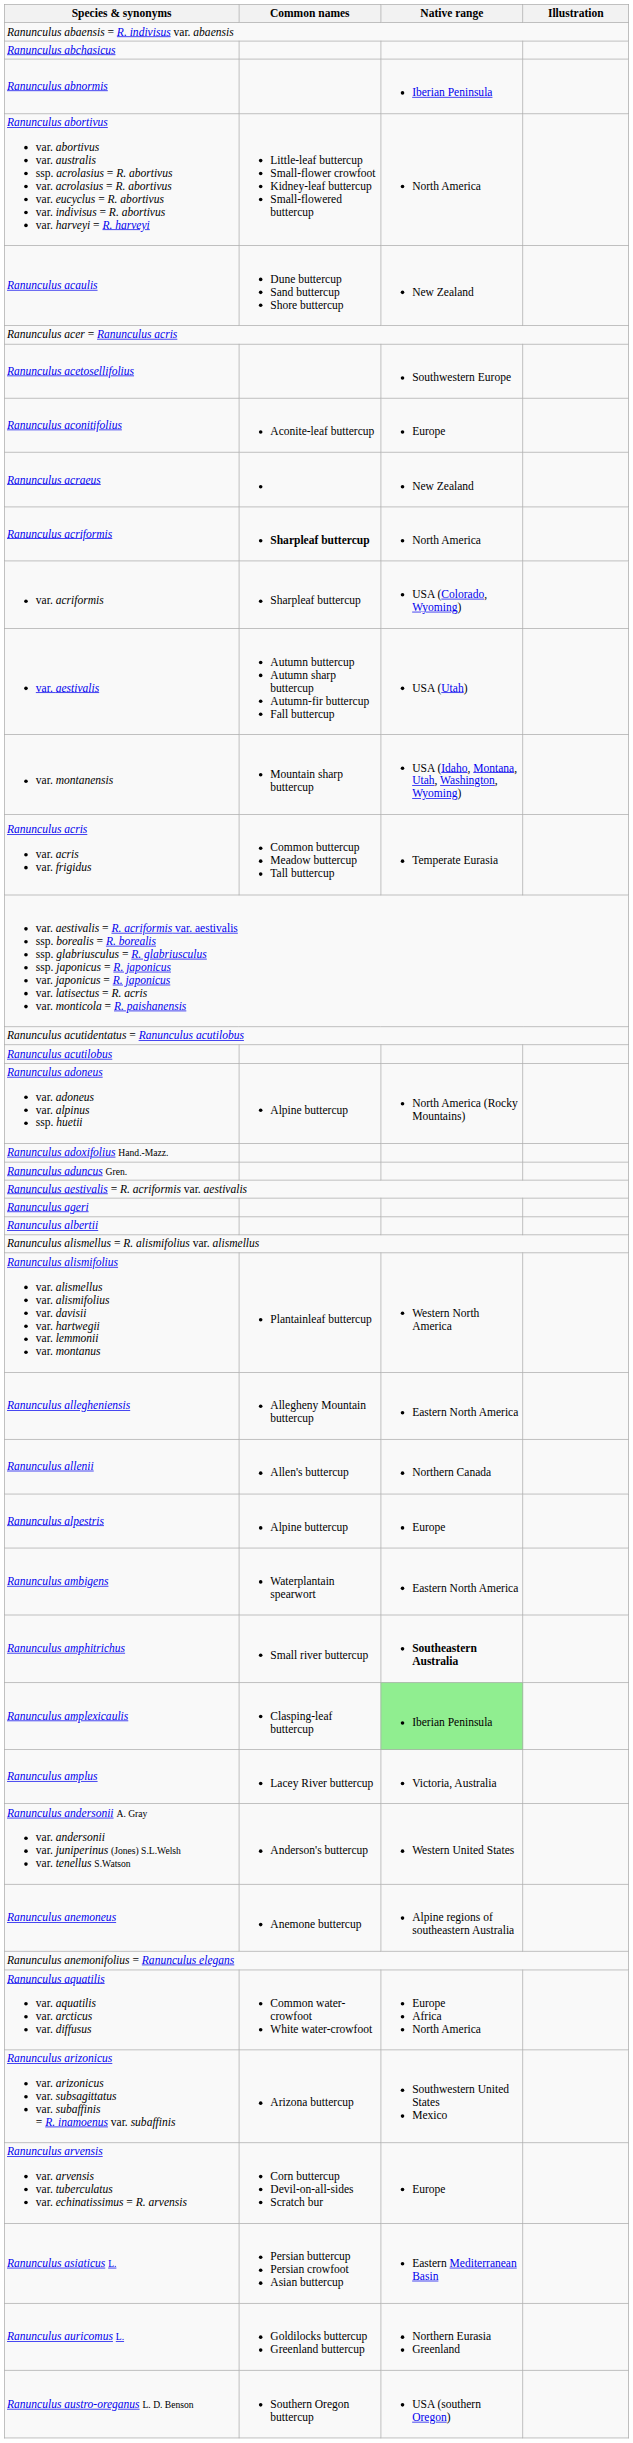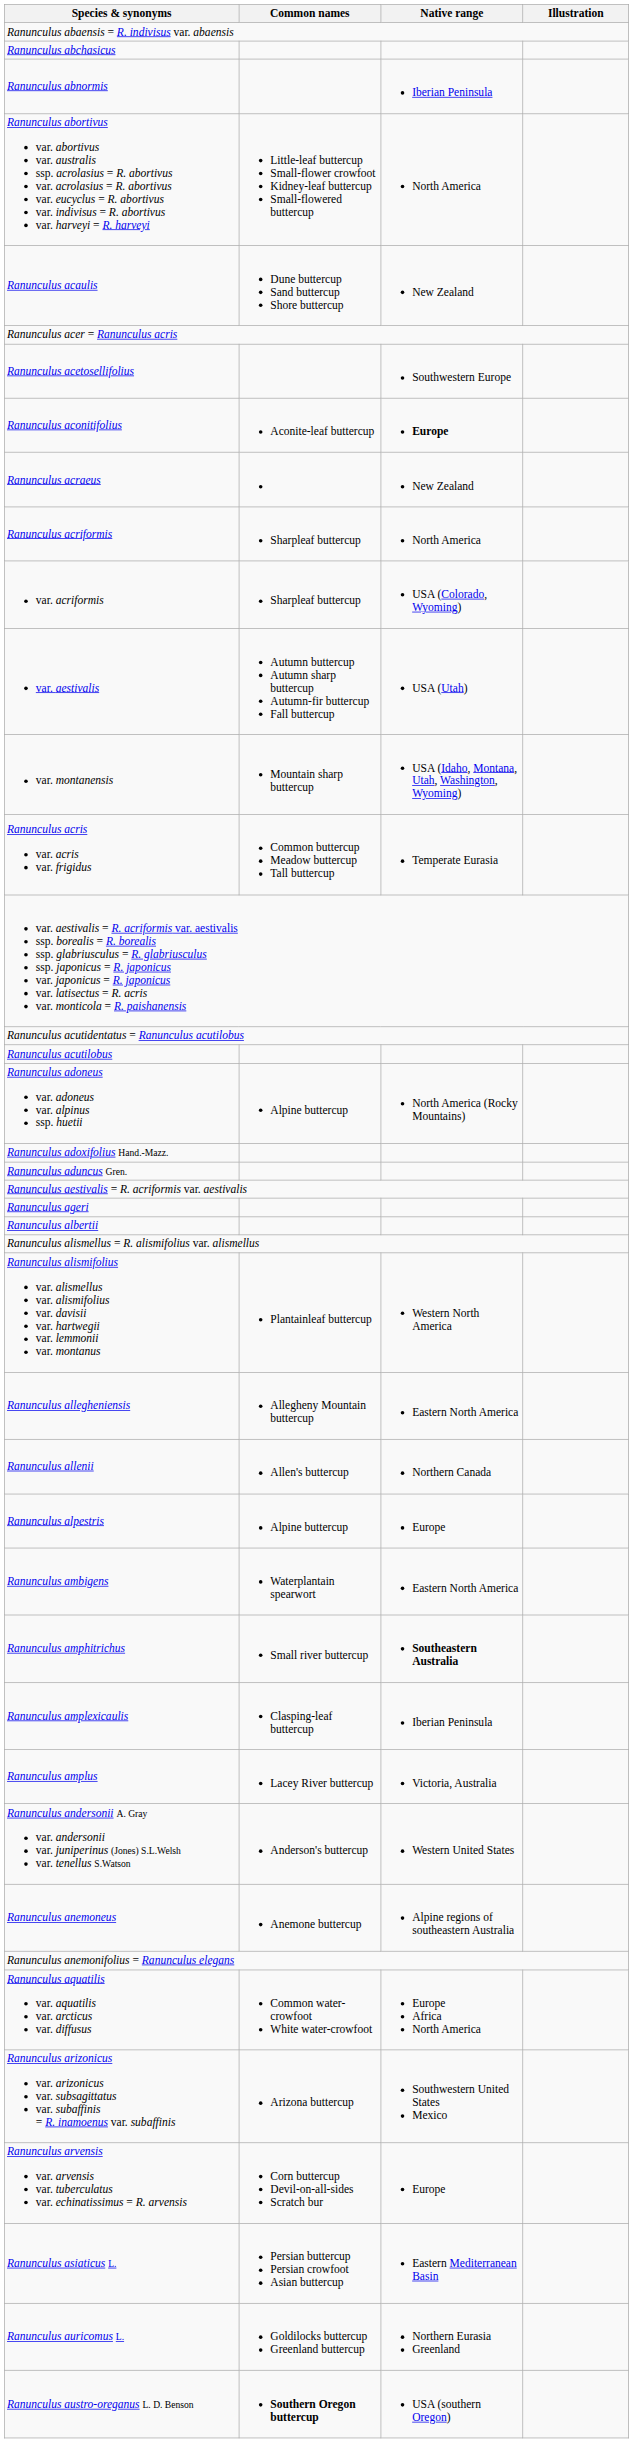(452, 432) normal -> (452, 432) bold
(310, 540) bold -> (310, 540) normal
(452, 1723) lightgreen background -> (452, 1723) no background
(310, 2411) normal -> (310, 2411) bold
